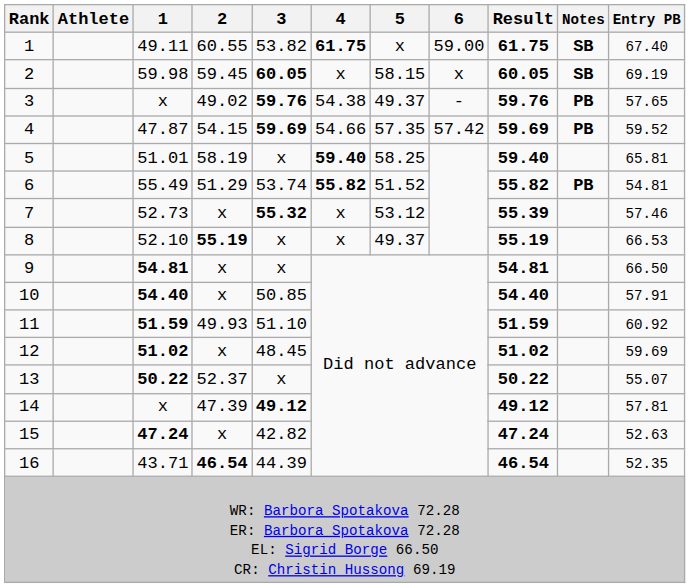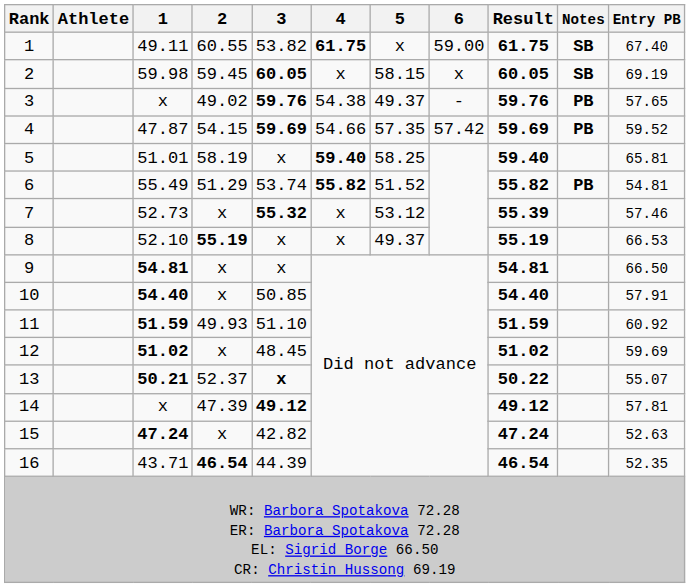(163, 379) 50.22 -> (163, 379) 50.21
(281, 379) normal -> (281, 379) bold
